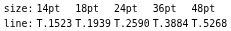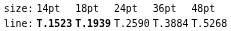(54, 23) normal -> (54, 23) bold
(93, 23) normal -> (93, 23) bold
